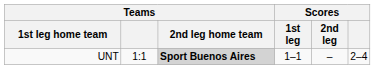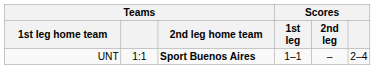(208, 56) lightgrey background -> (208, 56) no background
